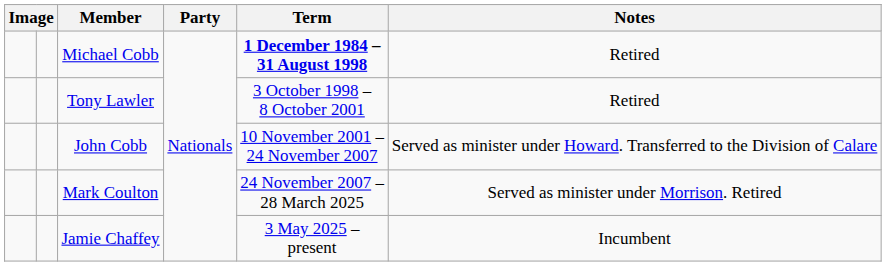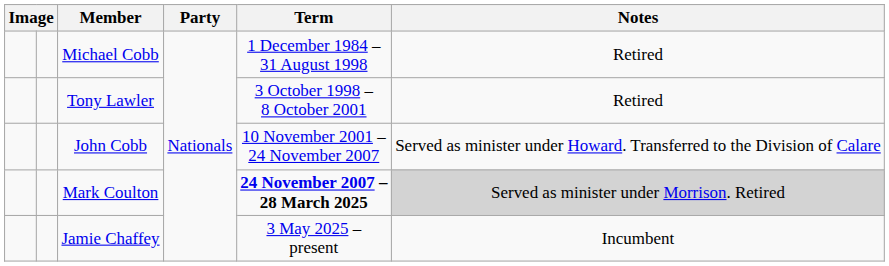(312, 54) bold -> (314, 54) normal
(312, 192) normal -> (314, 192) bold
(635, 192) no background -> (638, 192) lightgrey background
